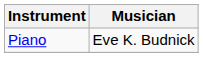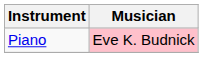(144, 40) no background -> (144, 40) pink background
